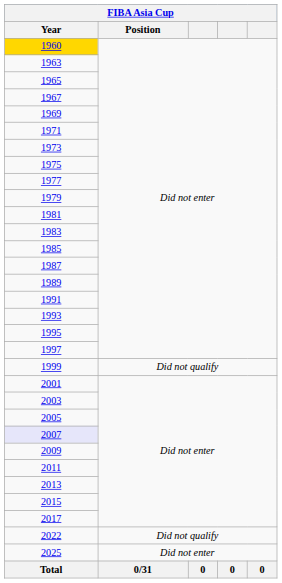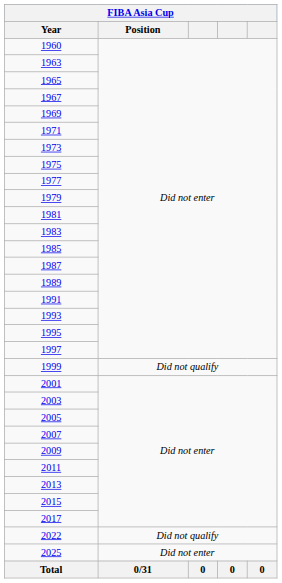(51, 47) gold background -> (51, 47) no background
(51, 434) lavender background -> (51, 434) no background
